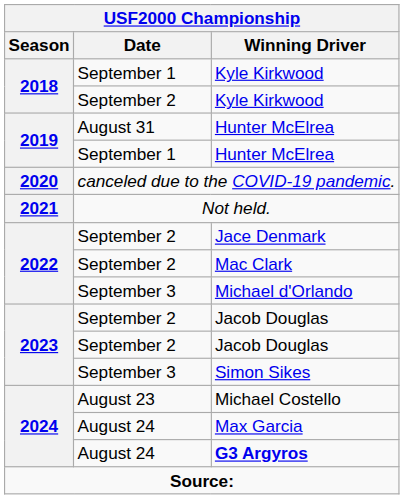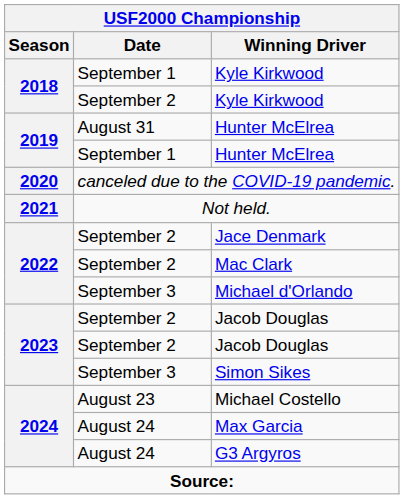(261, 453) bold -> (258, 453) normal
